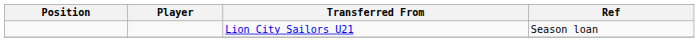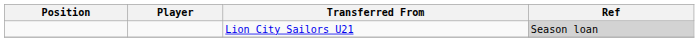(564, 29) no background -> (564, 29) lightgrey background
